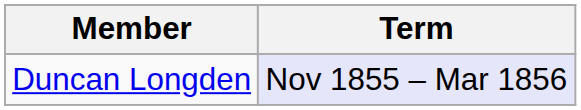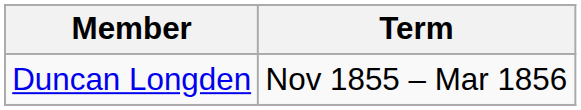(416, 79) lavender background -> (416, 79) no background
